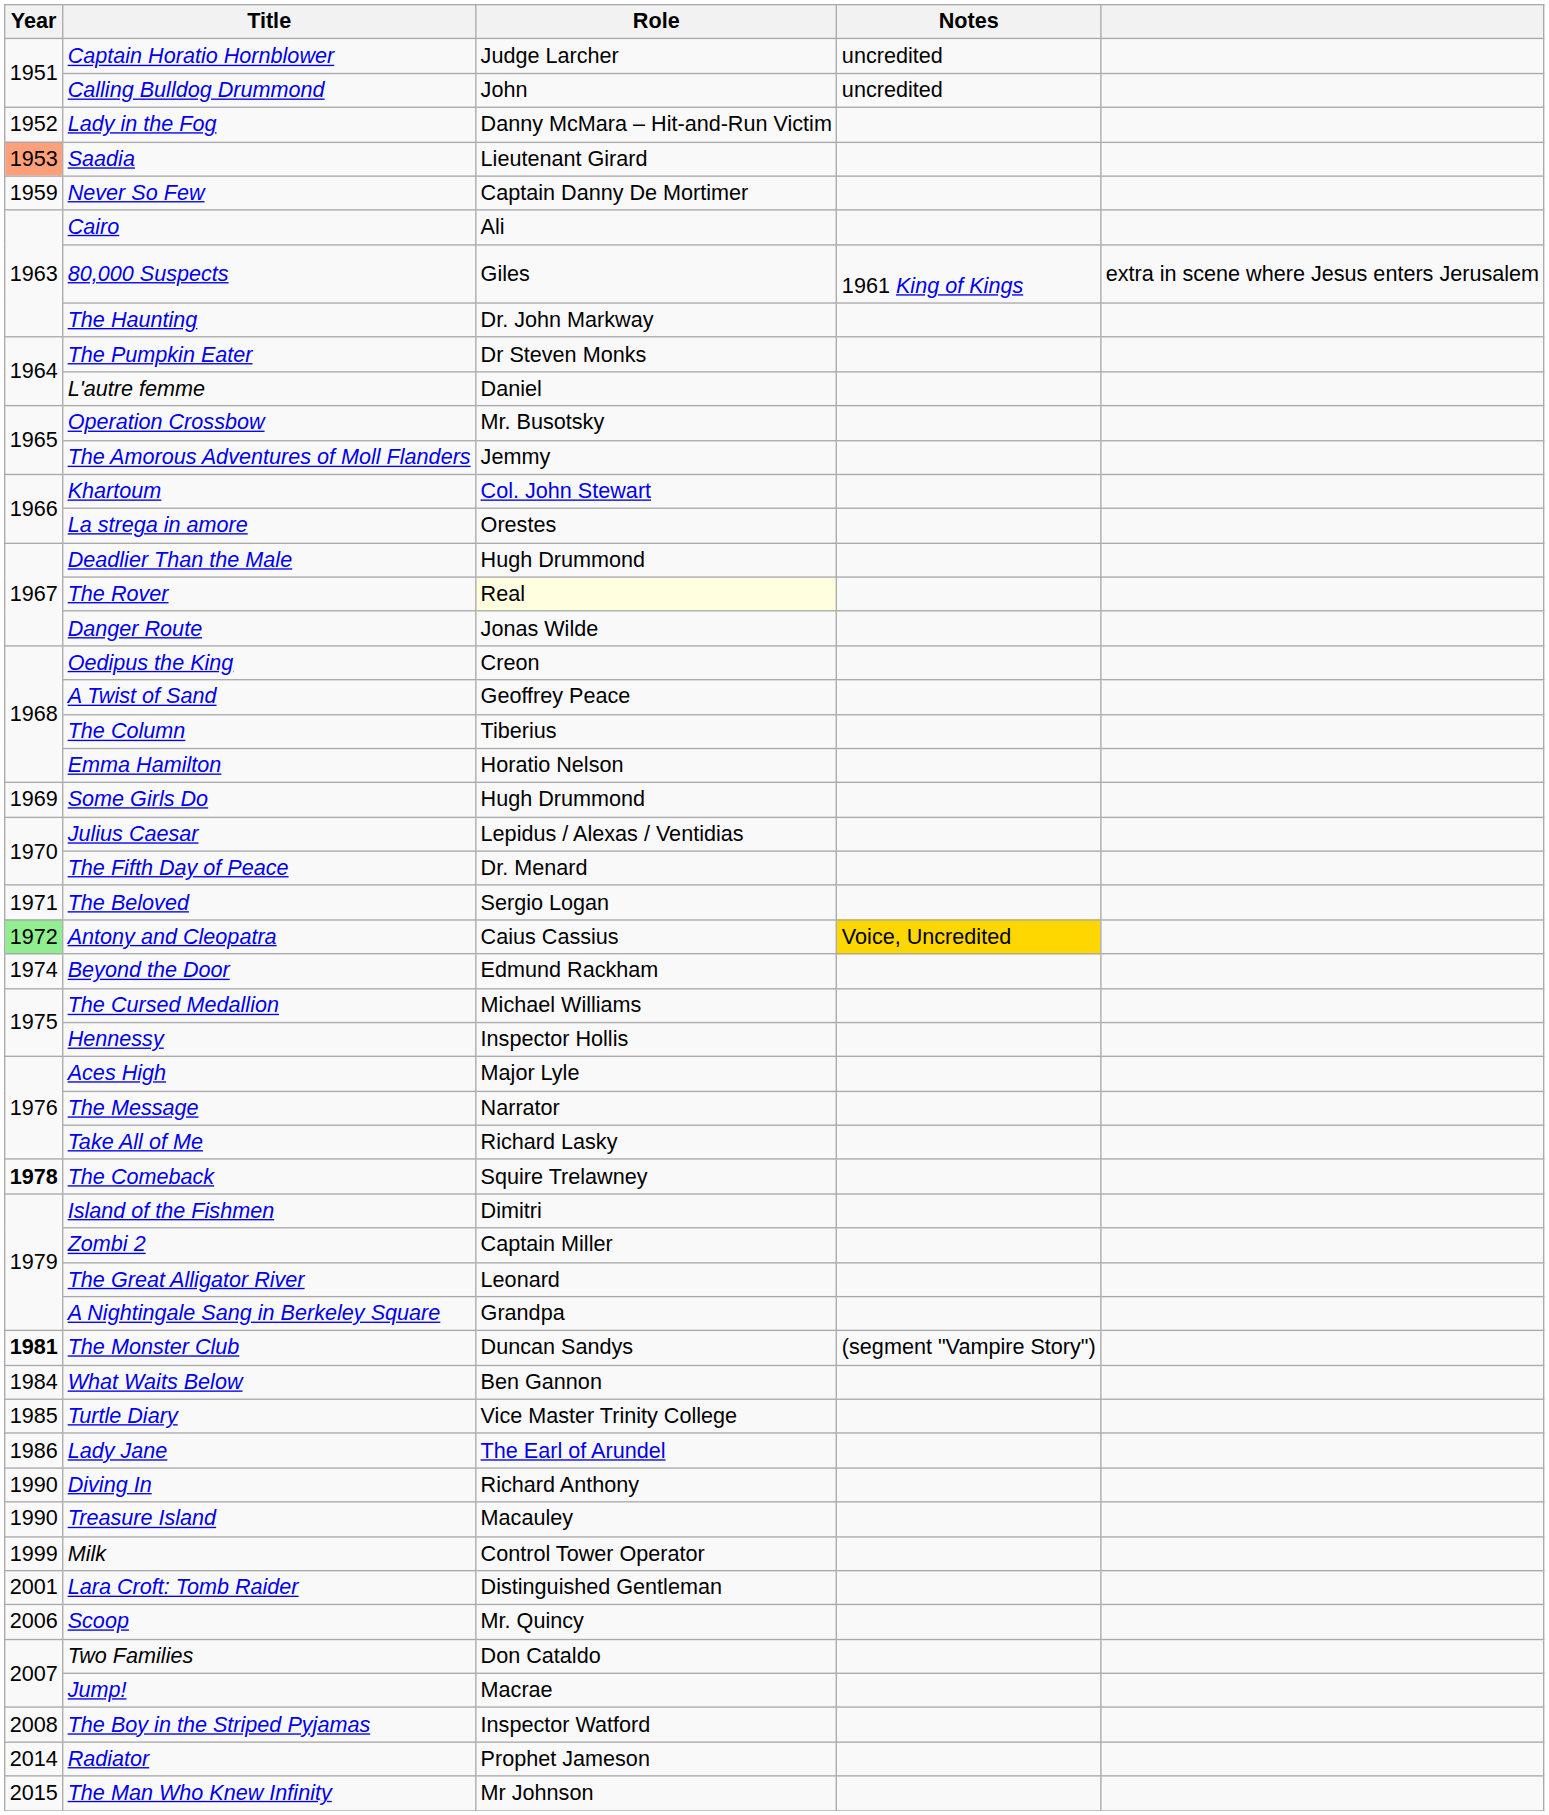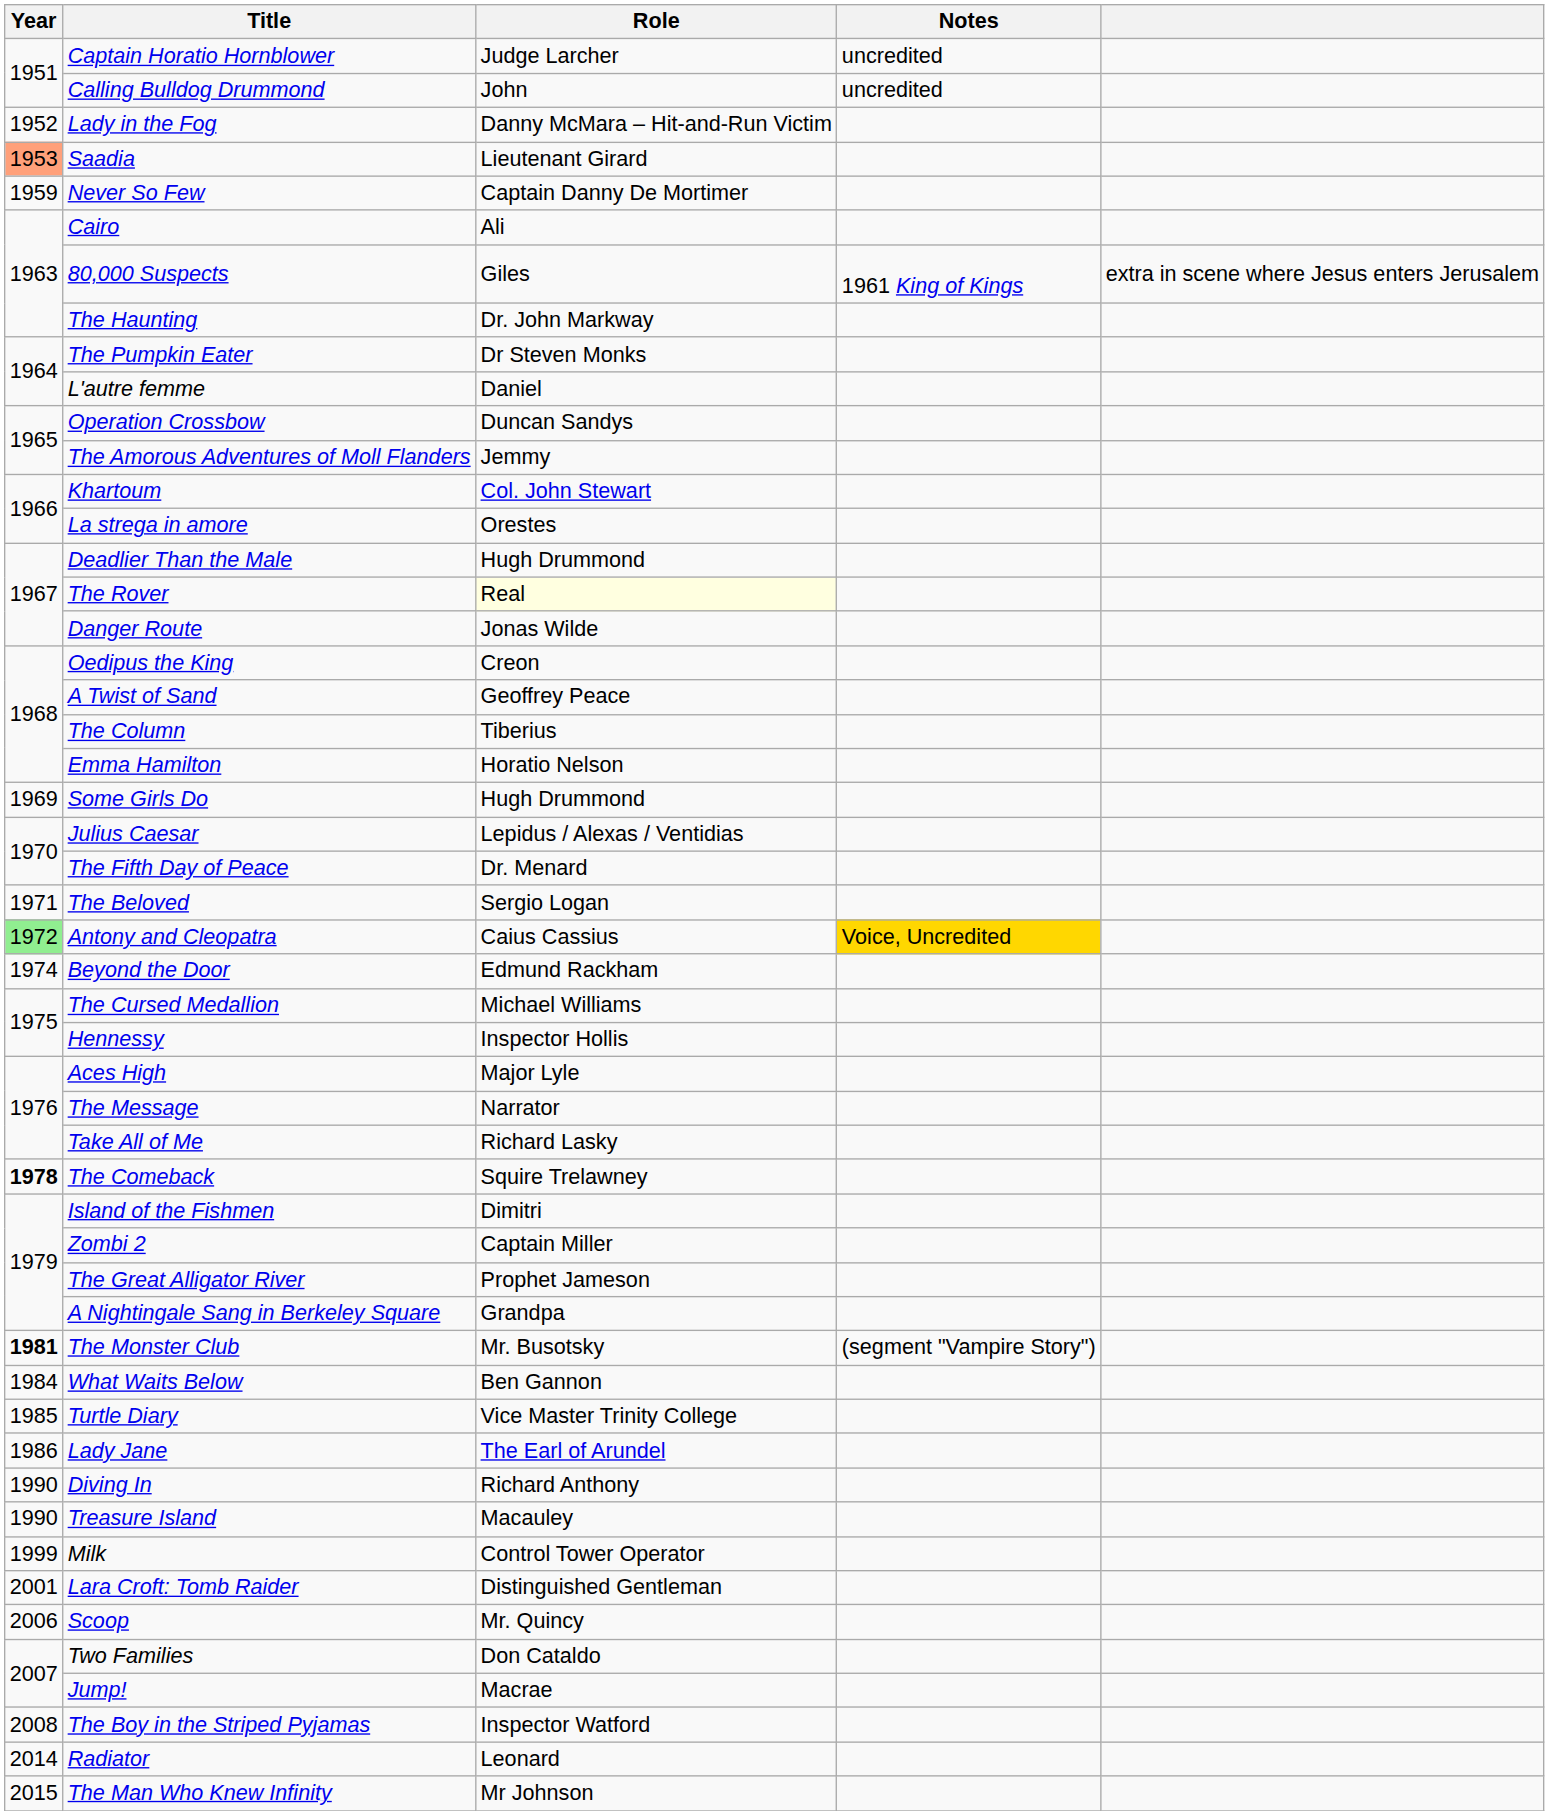(542, 422) Mr. Busotsky -> (557, 422) Duncan Sandys
(520, 1279) Leonard -> (565, 1279) Prophet Jameson
(557, 1347) Duncan Sandys -> (542, 1347) Mr. Busotsky
(565, 1758) Prophet Jameson -> (520, 1758) Leonard
